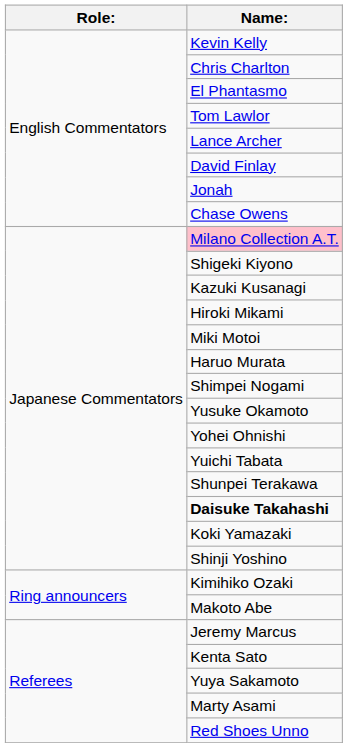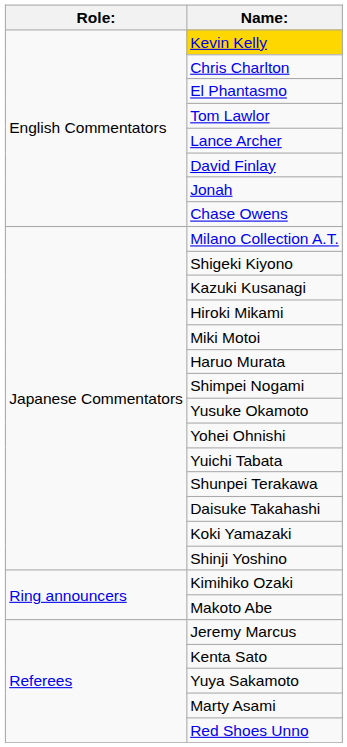(229, 42) no background -> (229, 42) gold background
(264, 239) pink background -> (264, 239) no background
(260, 509) bold -> (255, 509) normal
